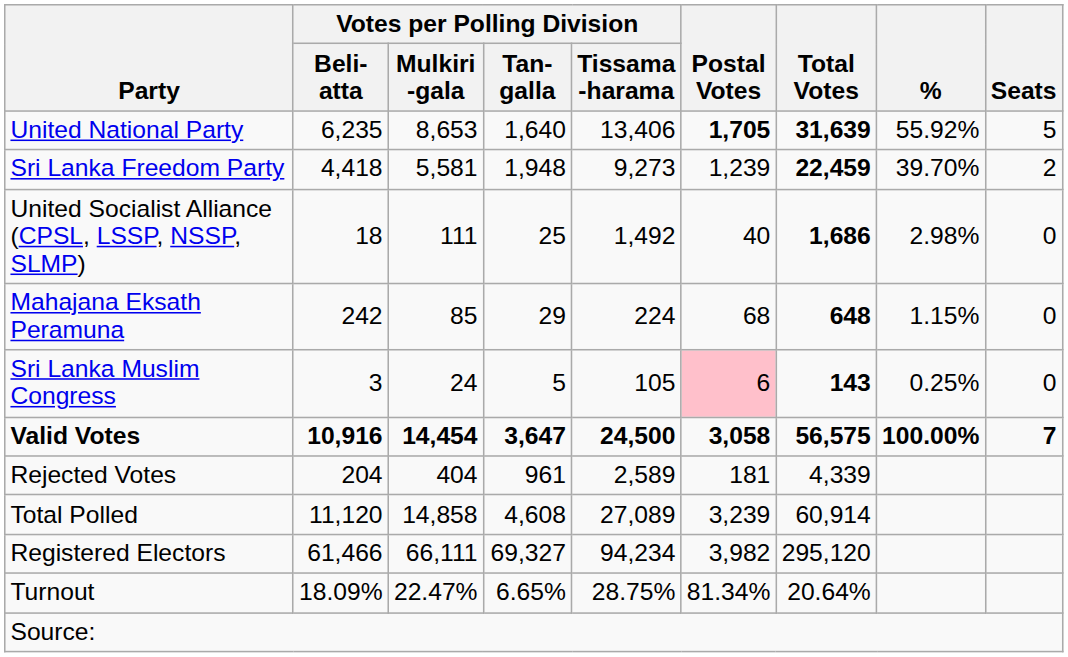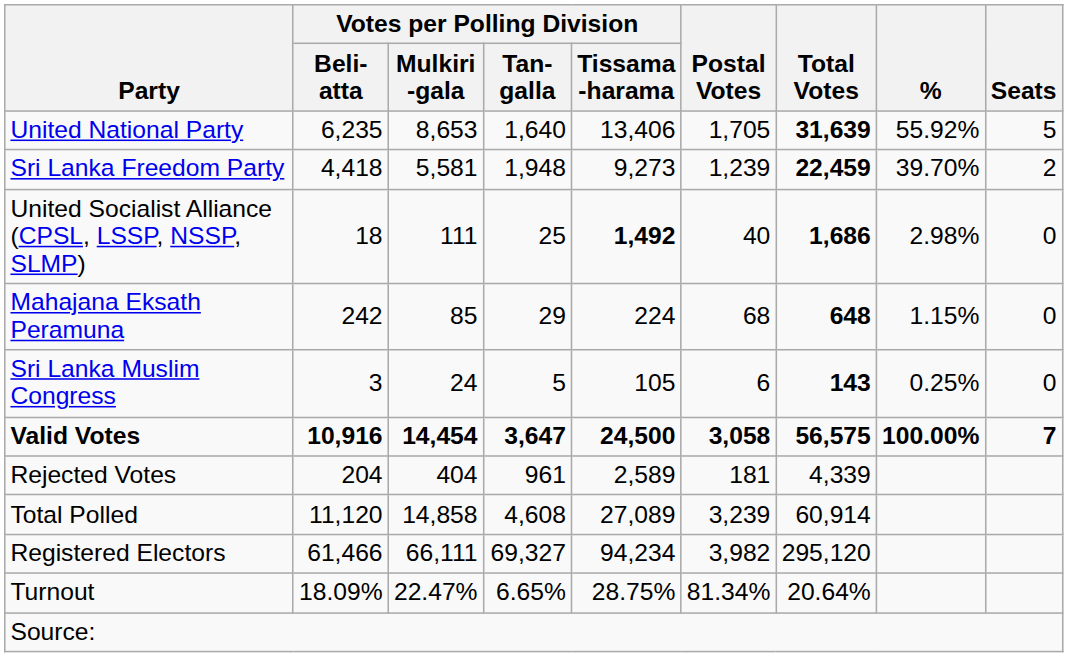(739, 129) bold -> (739, 129) normal
(645, 235) normal -> (645, 235) bold
(763, 383) pink background -> (763, 383) no background
